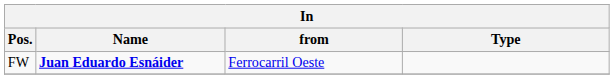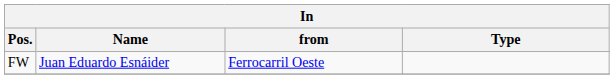(111, 63) bold -> (104, 63) normal
